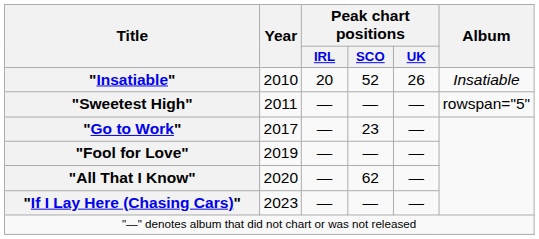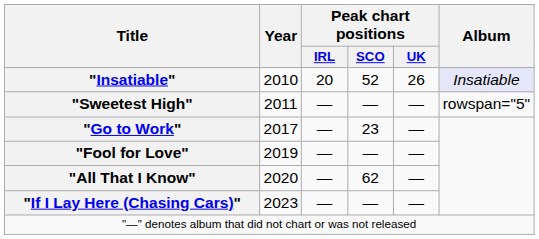(486, 79) no background -> (486, 79) lavender background
